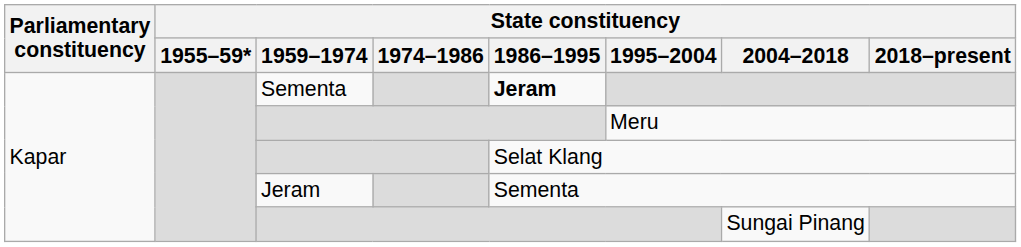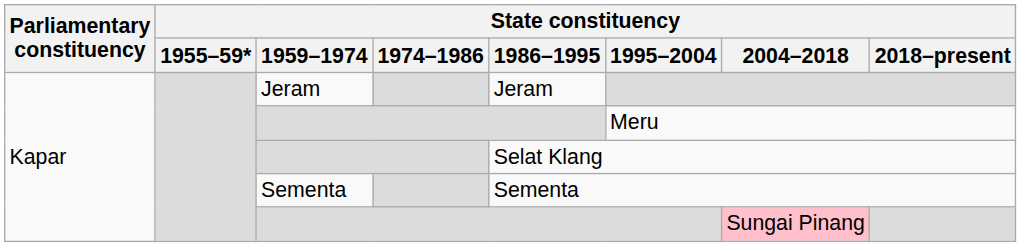(304, 88) Sementa -> (291, 88) Jeram
(525, 88) bold -> (523, 88) normal
(291, 190) Jeram -> (304, 190) Sementa
(796, 223) no background -> (796, 223) pink background
